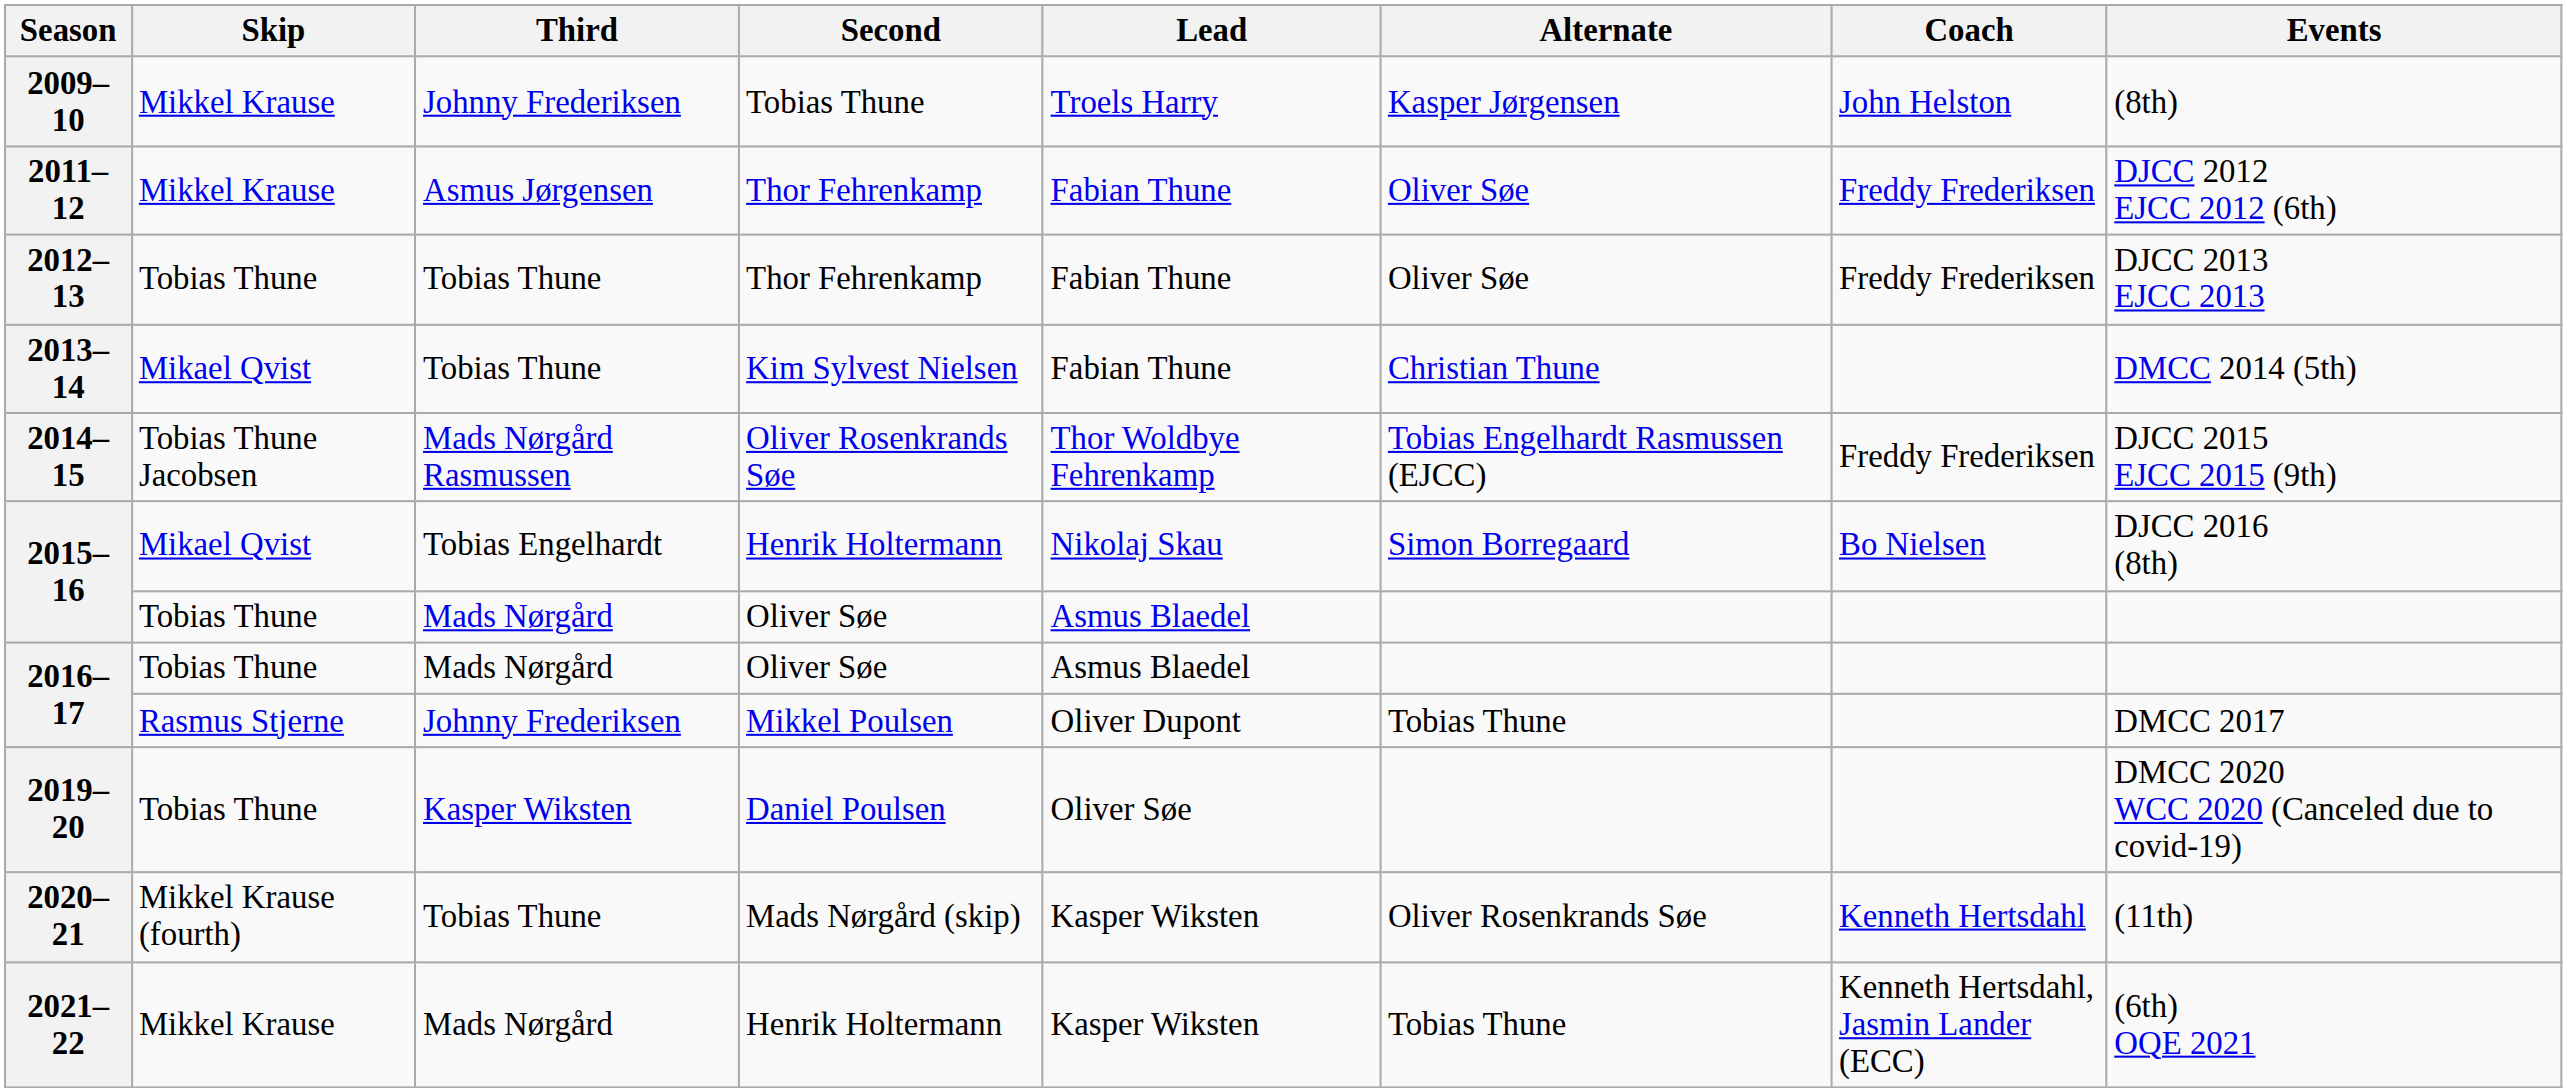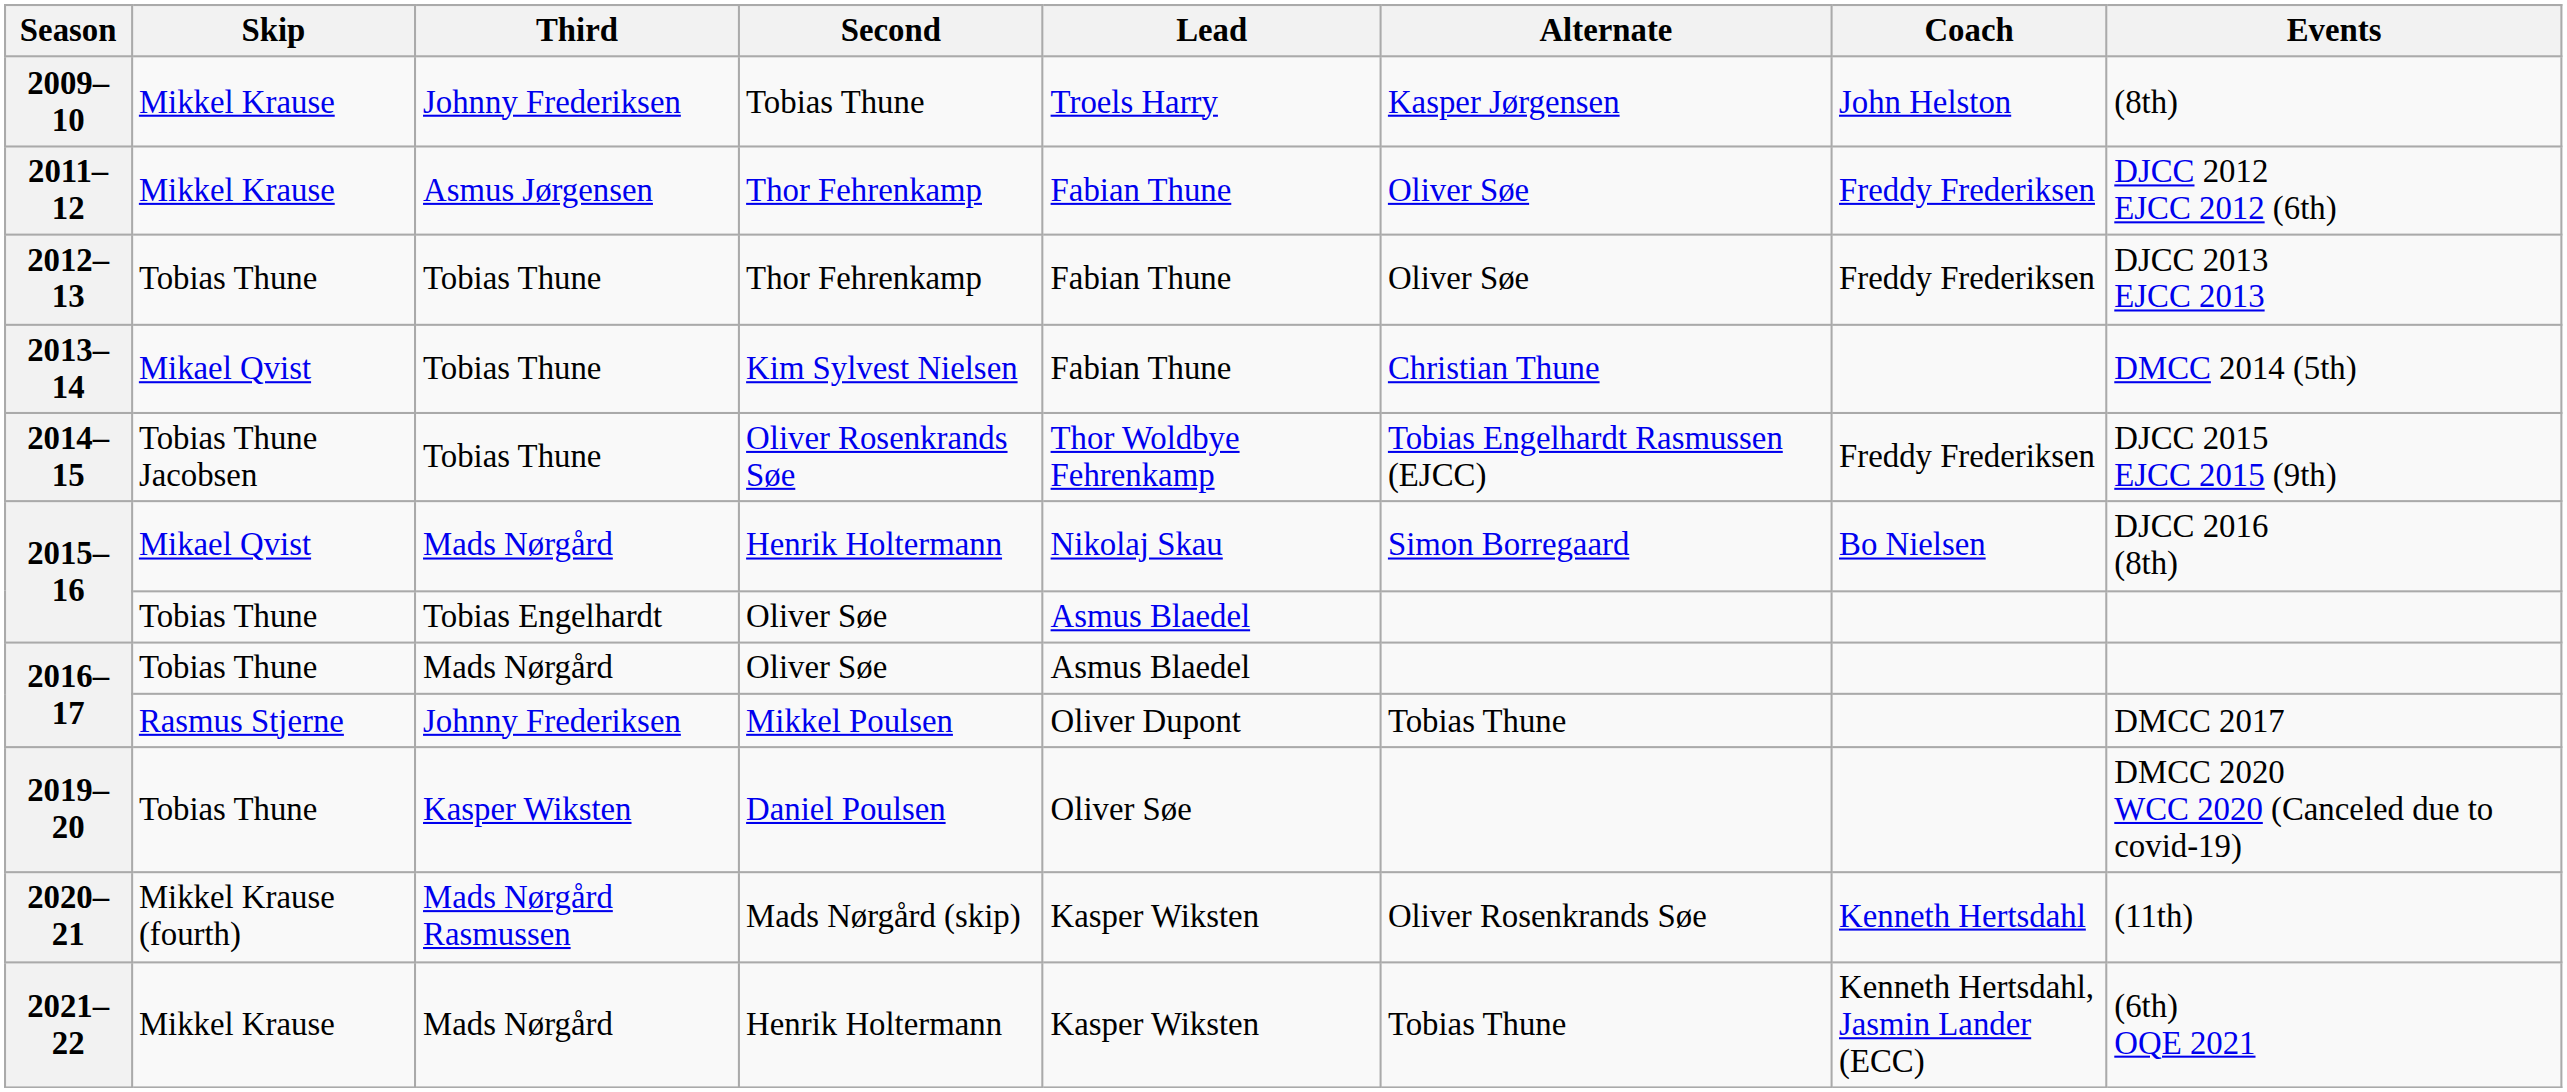(518, 456) Mads Nørgård Rasmussen -> (512, 456) Tobias Thune
(543, 545) Tobias Engelhardt -> (518, 545) Mads Nørgård
(518, 616) Mads Nørgård -> (543, 616) Tobias Engelhardt
(512, 916) Tobias Thune -> (518, 916) Mads Nørgård Rasmussen
